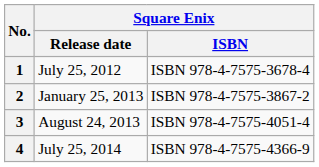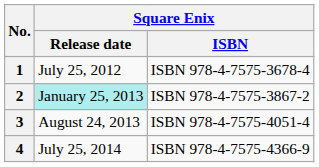(91, 96) no background -> (91, 96) paleturquoise background
